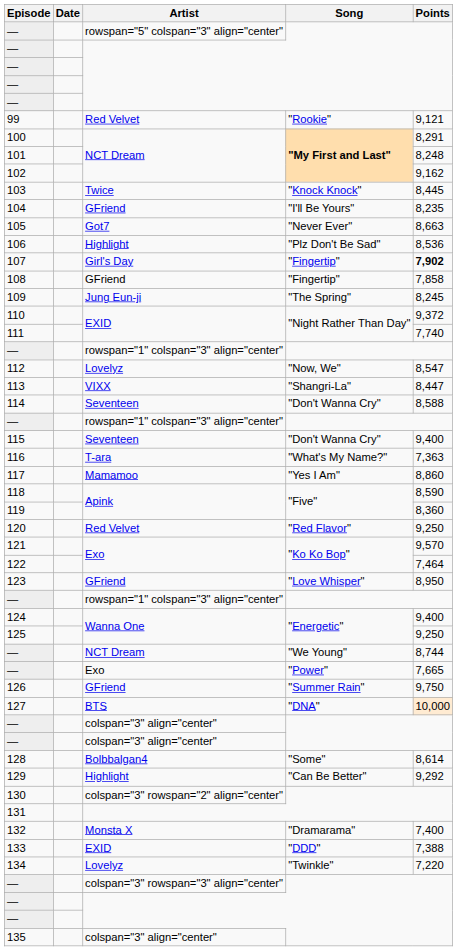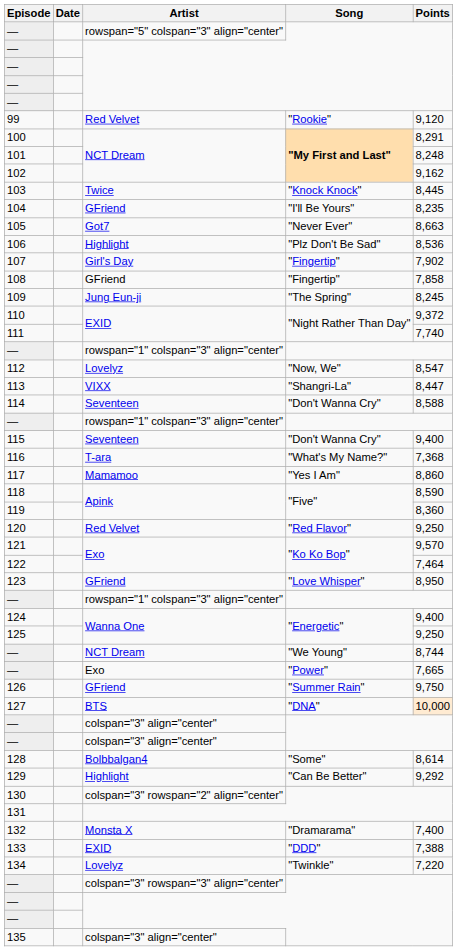(430, 119) 9,121 -> (430, 119) 9,120
(430, 262) bold -> (430, 262) normal
(430, 457) 7,363 -> (430, 457) 7,368
